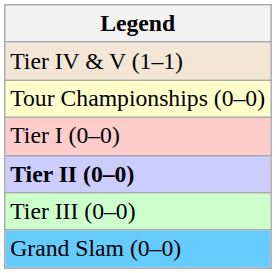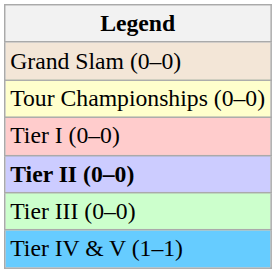(97, 60) Tier IV & V (1–1) -> (96, 60) Grand Slam (0–0)
(96, 248) Grand Slam (0–0) -> (97, 248) Tier IV & V (1–1)
